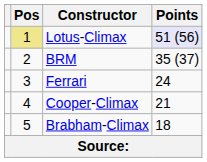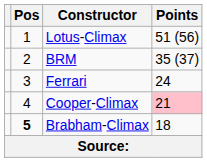(27, 37) khaki background -> (27, 37) no background
(177, 37) lavender background -> (177, 37) no background
(163, 103) no background -> (163, 103) pink background
(27, 125) normal -> (27, 125) bold
